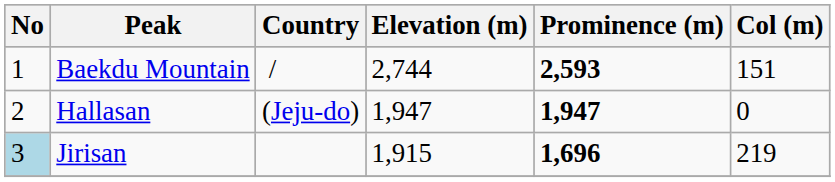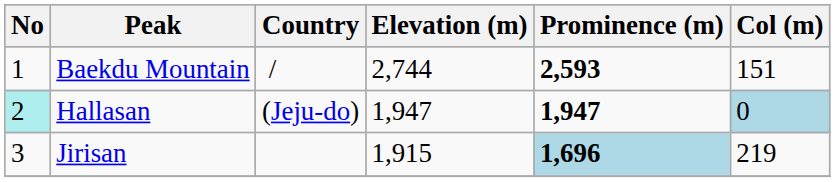(18, 111) no background -> (18, 111) paleturquoise background
(743, 111) no background -> (743, 111) lightblue background
(18, 153) lightblue background -> (18, 153) no background
(570, 153) no background -> (570, 153) lightblue background
